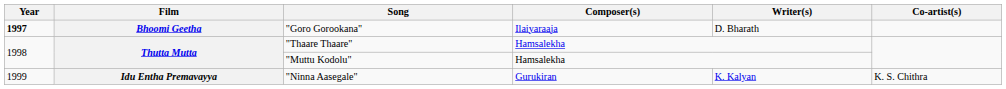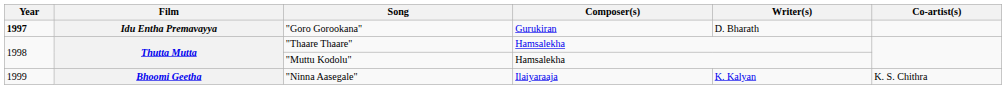(169, 28) Bhoomi Geetha -> (169, 28) Idu Entha Premavayya
(536, 28) Ilaiyaraaja -> (536, 28) Gurukiran
(169, 76) Idu Entha Premavayya -> (169, 76) Bhoomi Geetha
(536, 76) Gurukiran -> (536, 76) Ilaiyaraaja
